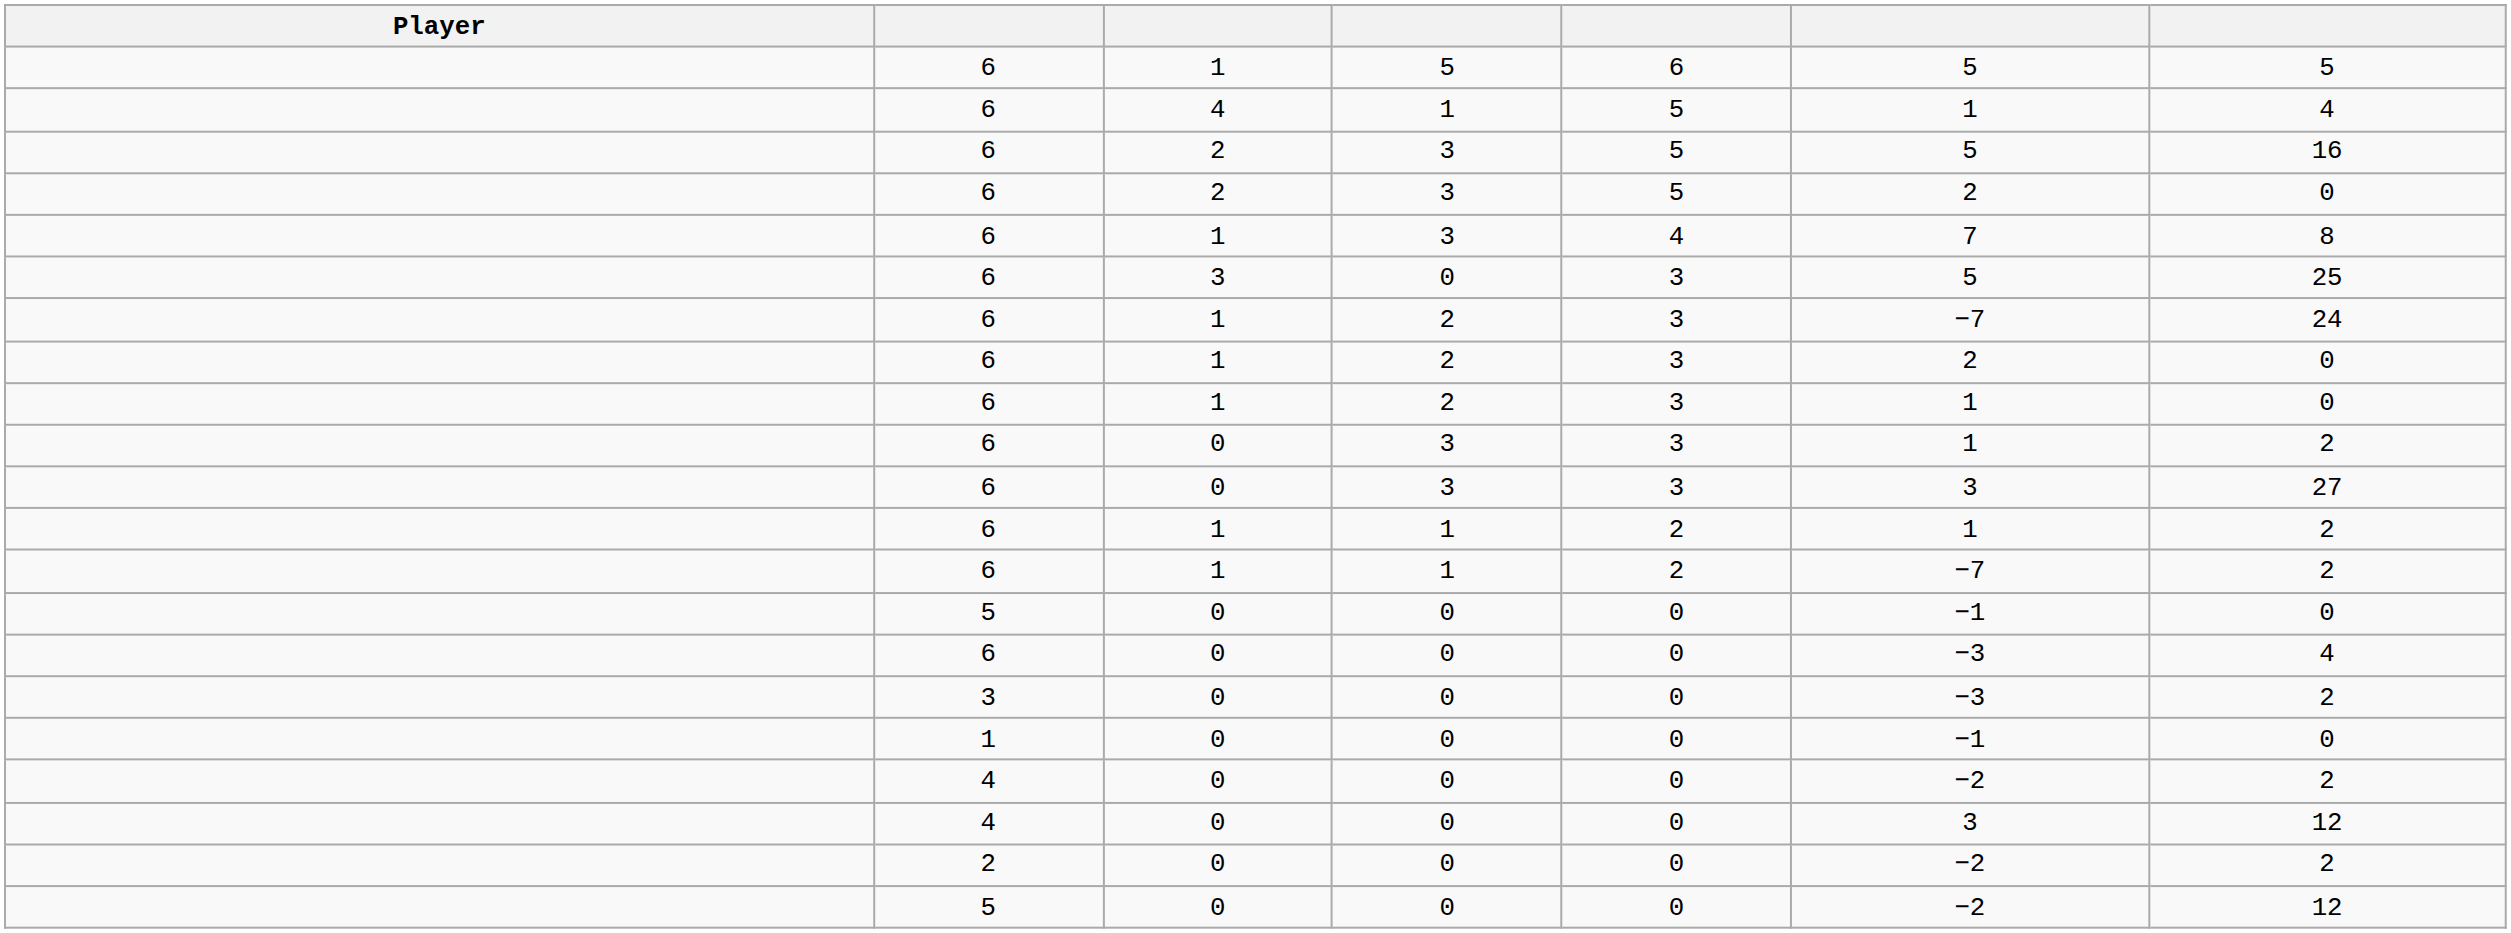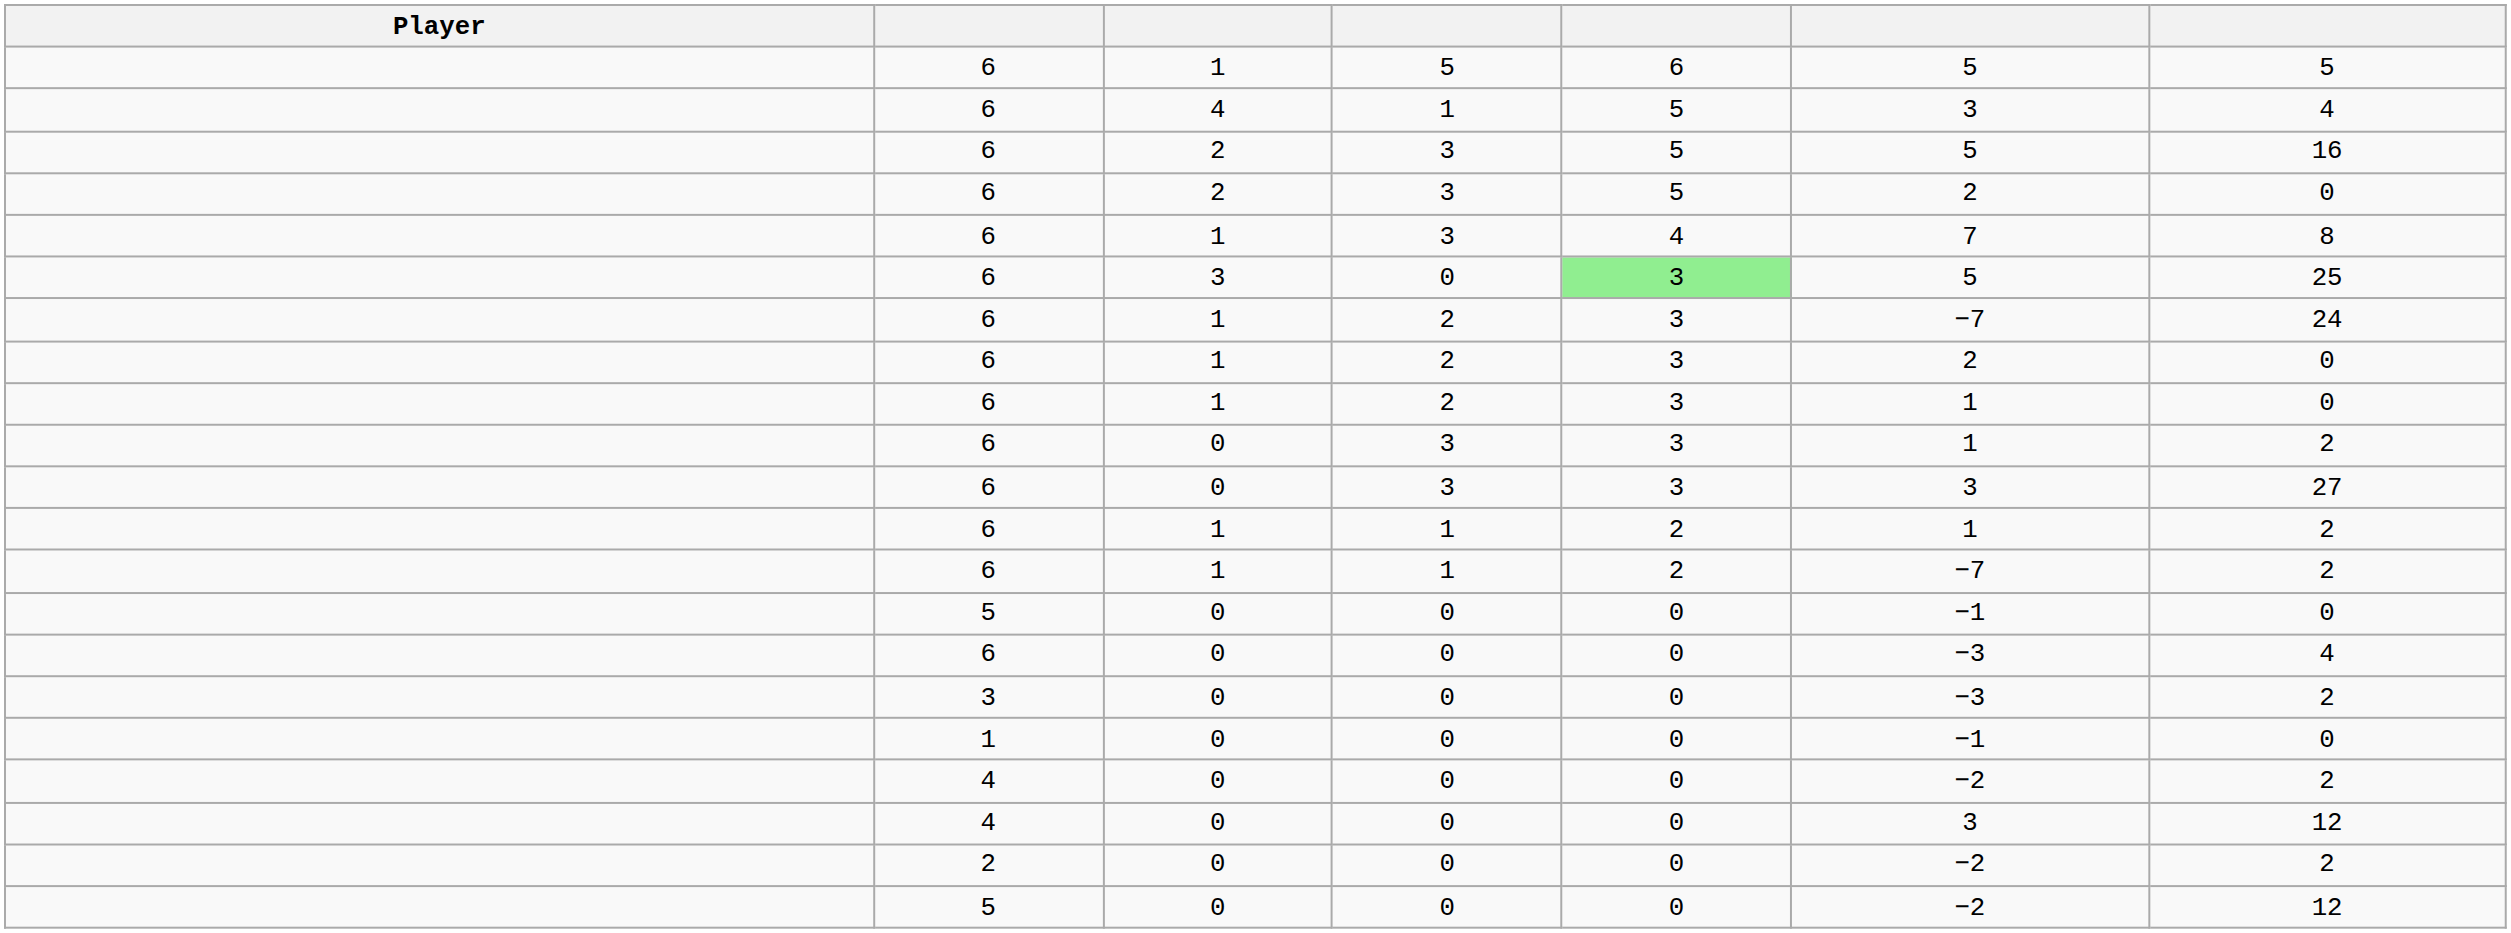(1970, 110) 1 -> (1970, 110) 3
(1677, 278) no background -> (1677, 278) lightgreen background
